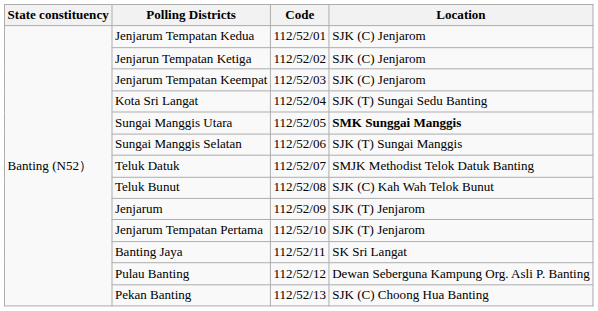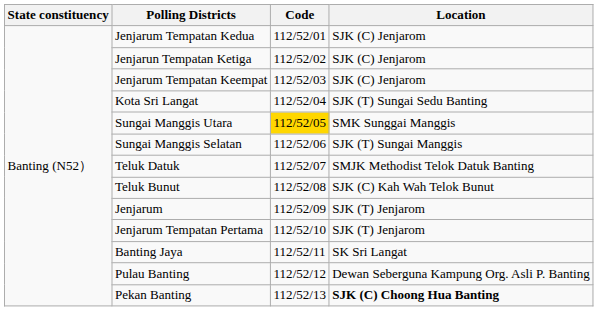(300, 122) no background -> (300, 122) gold background
(397, 122) bold -> (394, 122) normal
(410, 294) normal -> (416, 294) bold
